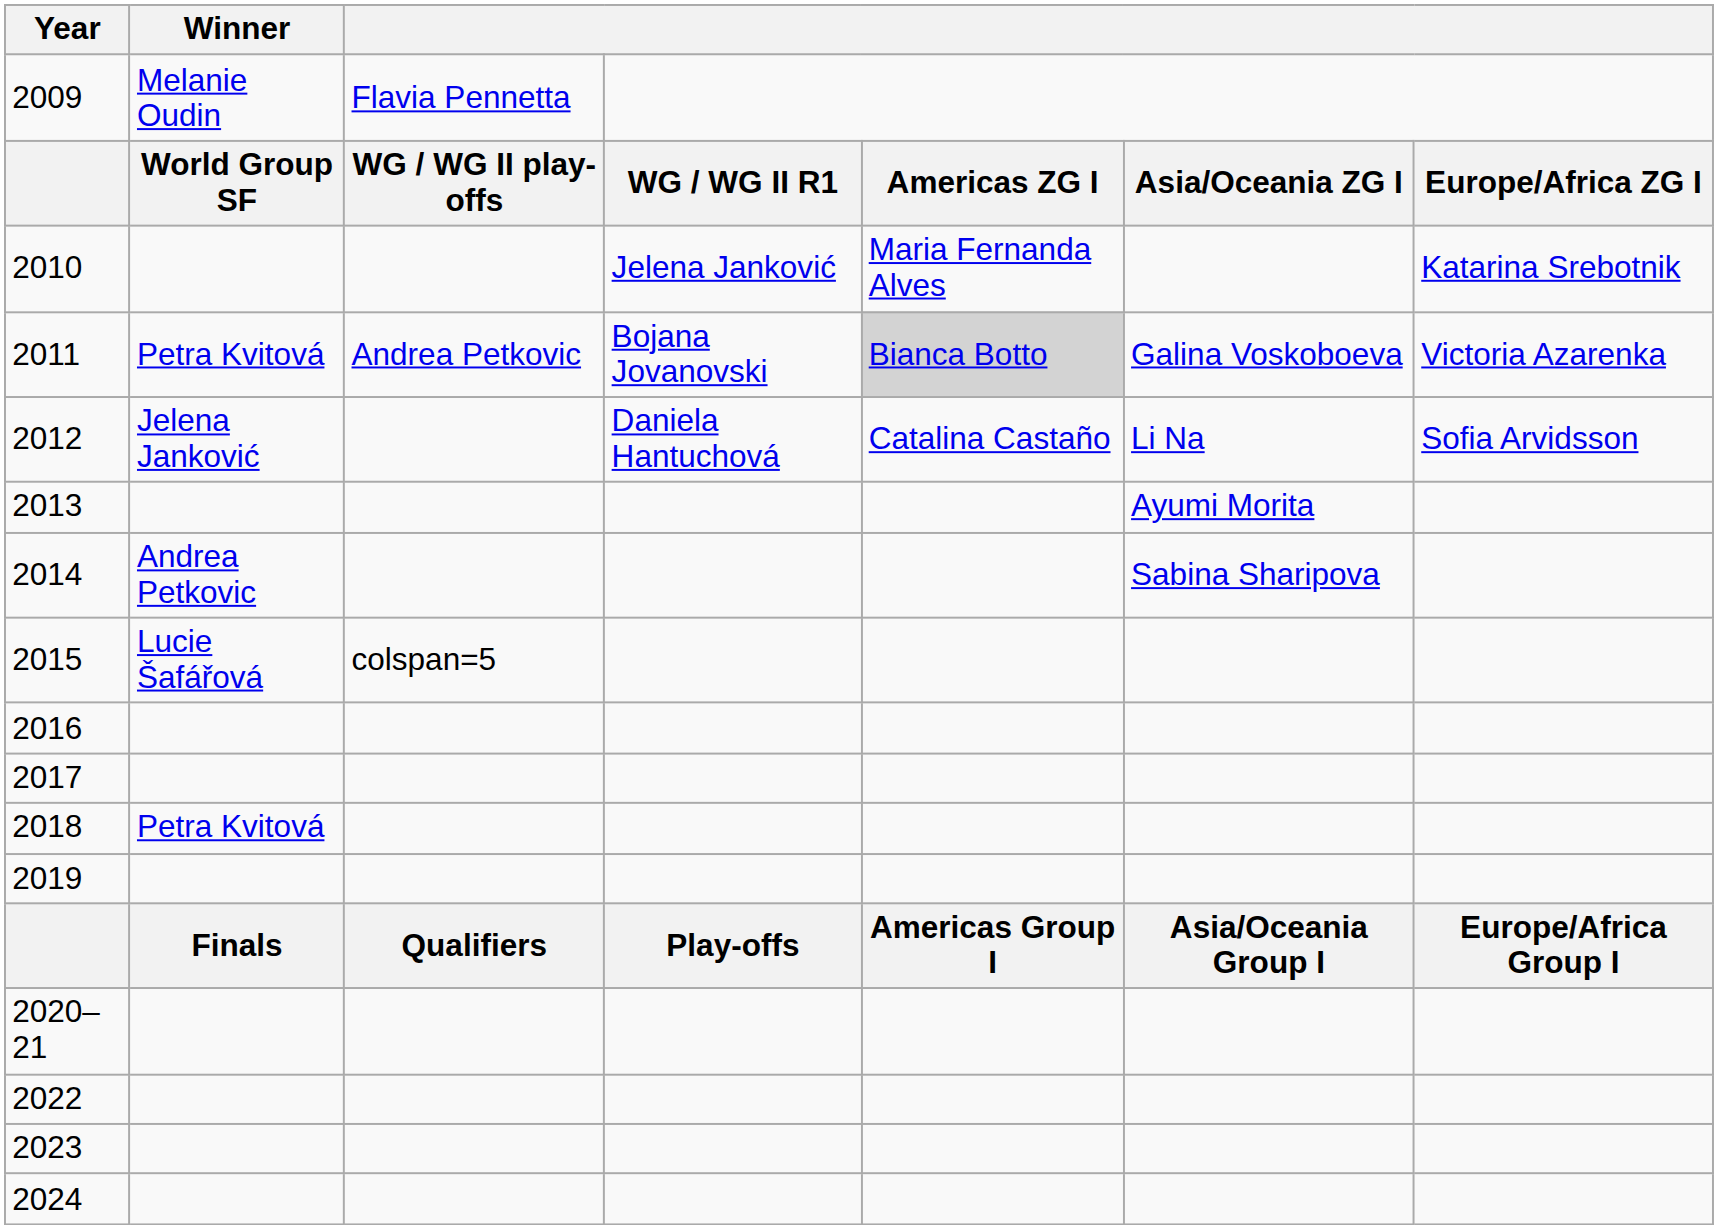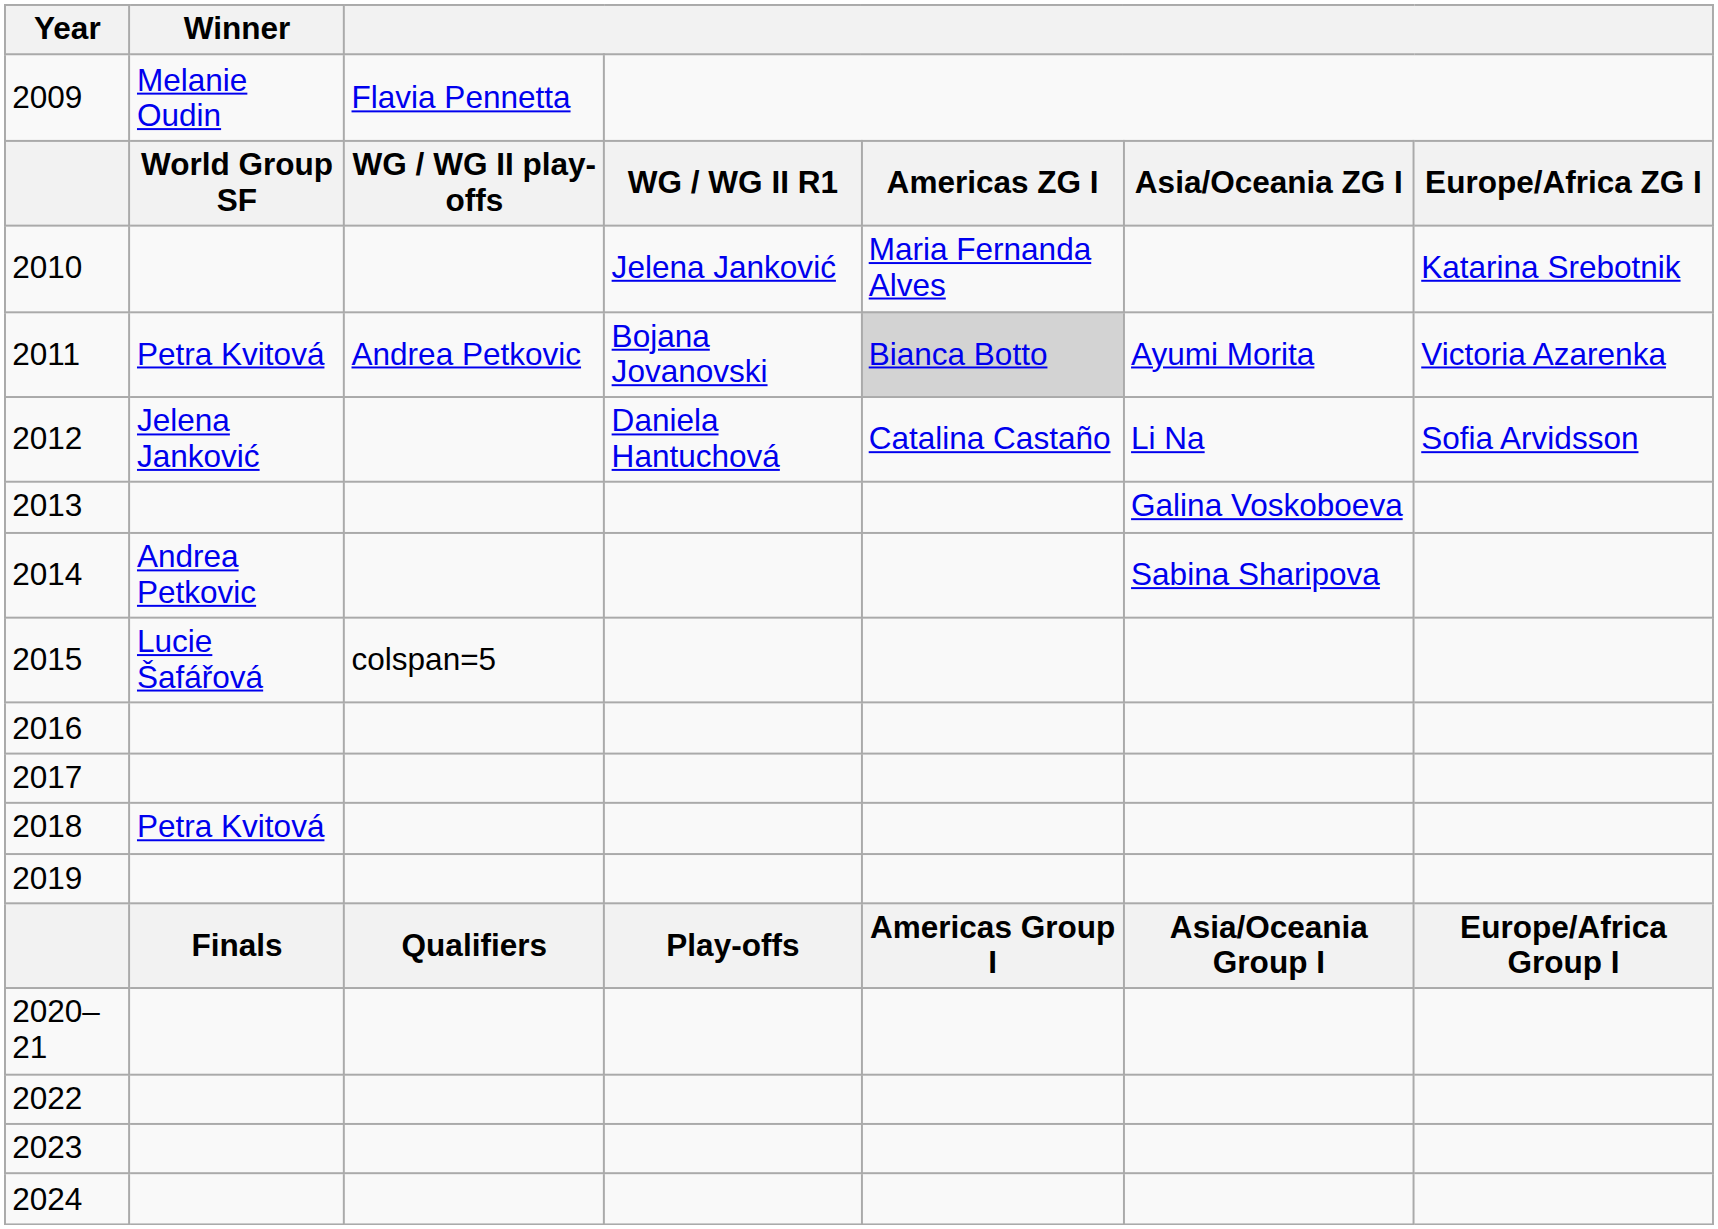(1267, 353) Galina Voskoboeva -> (1223, 353) Ayumi Morita
(1223, 506) Ayumi Morita -> (1267, 506) Galina Voskoboeva
